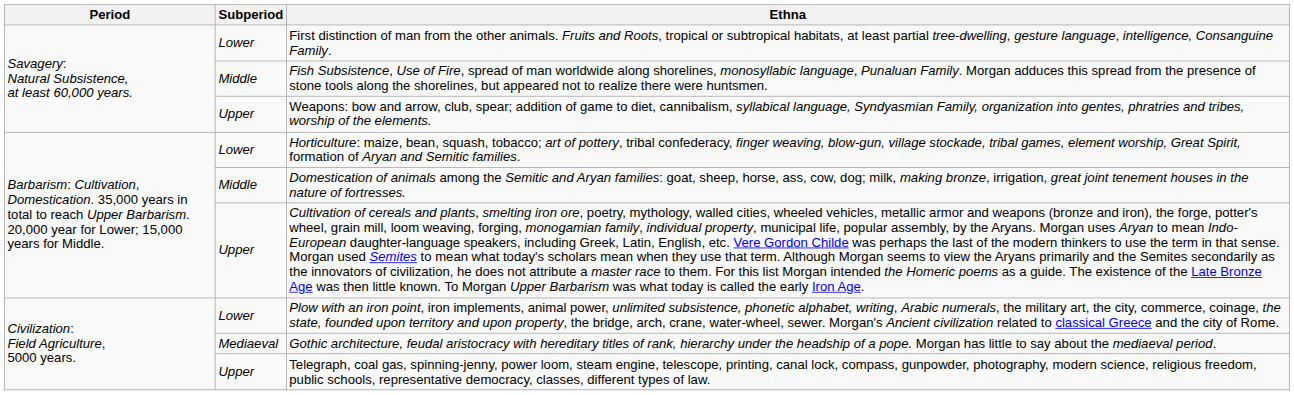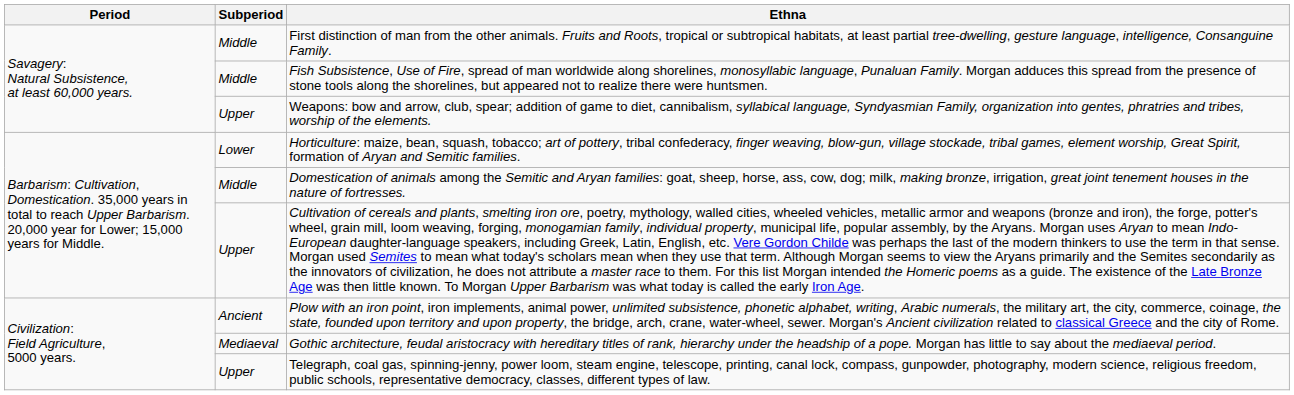(236, 43) Lower -> (238, 43) Middle
(236, 315) Lower -> (240, 315) Ancient
